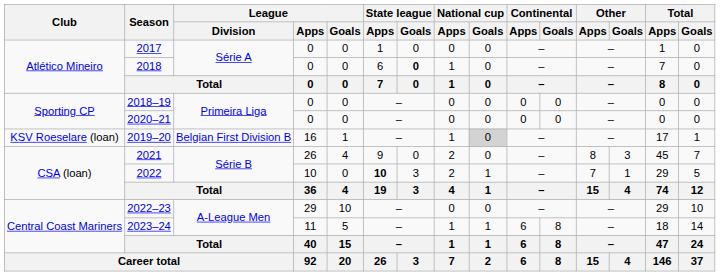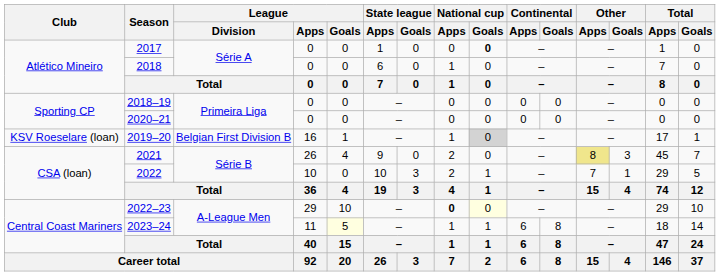(488, 48) normal -> (488, 48) bold
(416, 66) bold -> (416, 66) normal
(593, 155) no background -> (593, 155) khaki background
(380, 173) bold -> (380, 173) normal
(452, 208) normal -> (452, 208) bold
(488, 208) no background -> (488, 208) lightyellow background
(345, 226) no background -> (345, 226) lightyellow background
